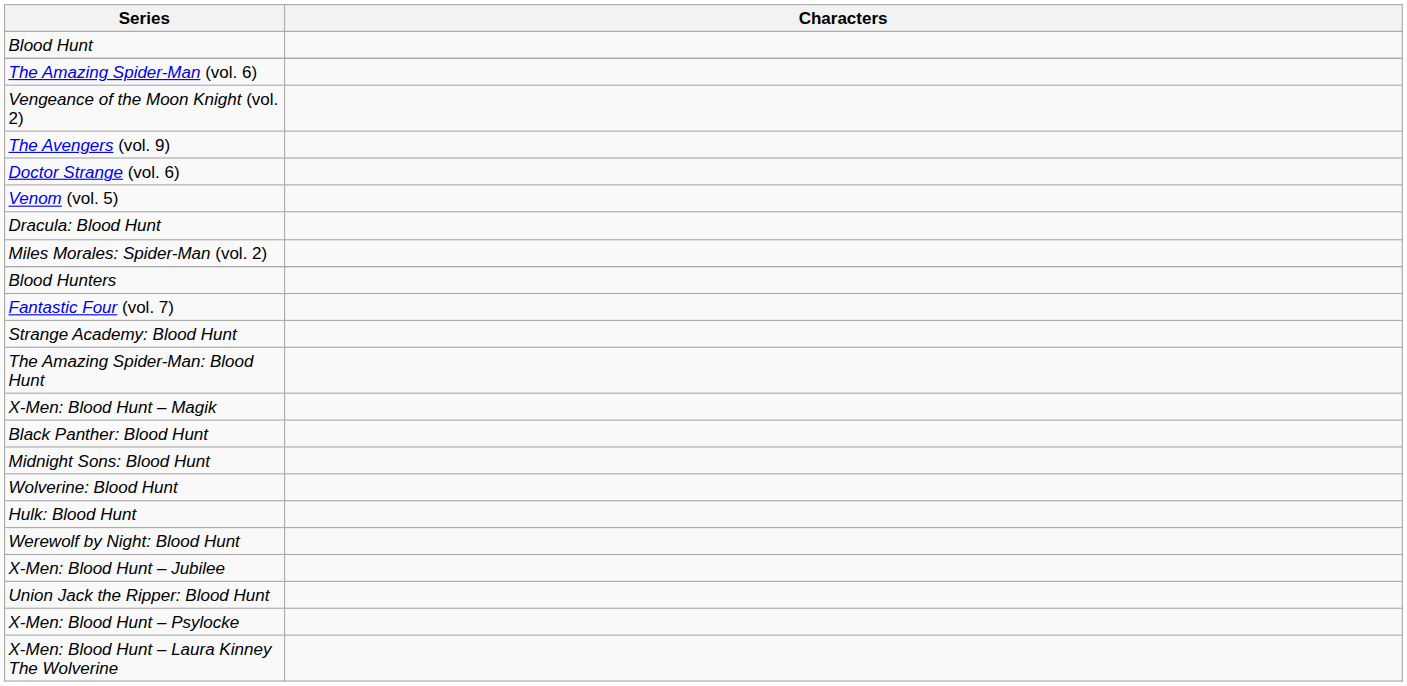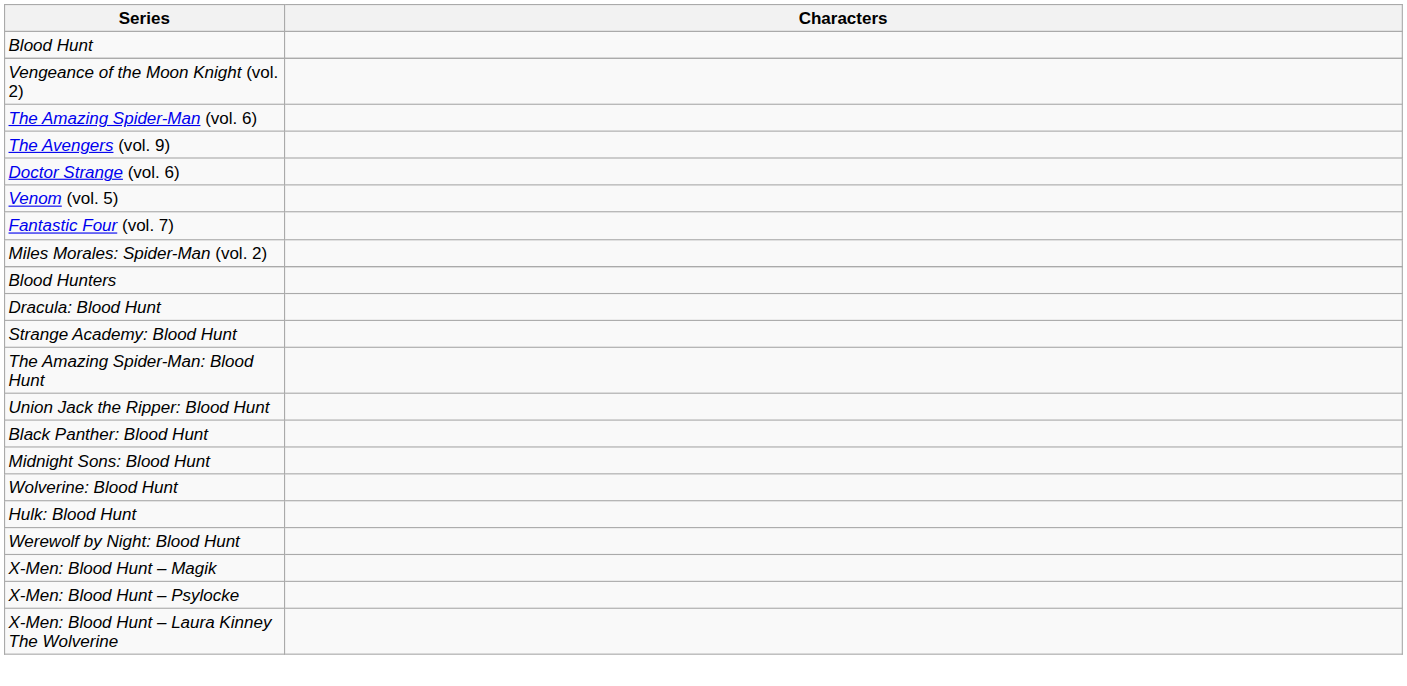rows swapped: (143, 109) <-> (133, 72)
rows swapped: (91, 307) <-> (85, 226)
rows swapped: (139, 595) <-> (113, 407)
- row: (117, 568)
